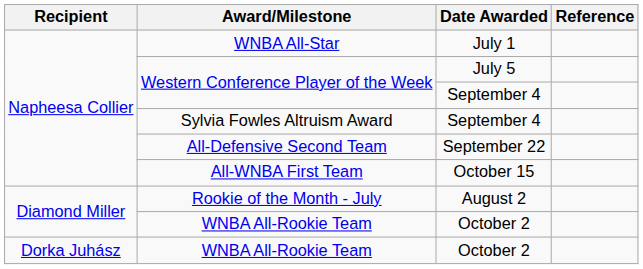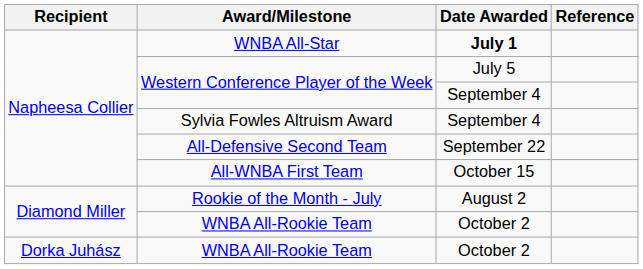(494, 43) normal -> (494, 43) bold
